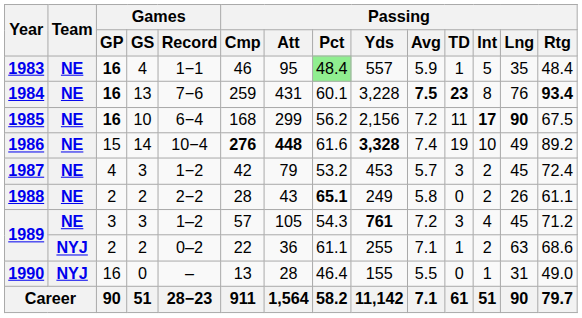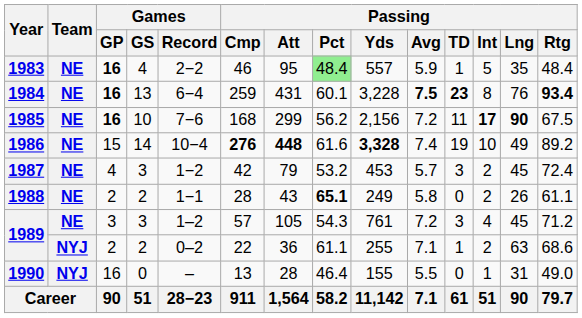(190, 68) 1−1 -> (190, 68) 2−2
(190, 94) 7−6 -> (190, 94) 6−4
(190, 119) 6−4 -> (190, 119) 7−6
(190, 196) 2−2 -> (190, 196) 1−1
(379, 222) bold -> (379, 222) normal
